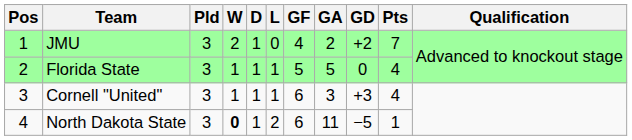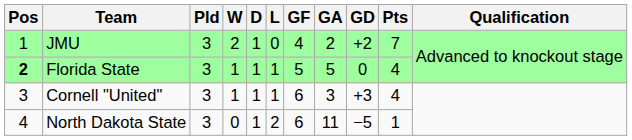(23, 69) normal -> (23, 69) bold
(235, 122) bold -> (235, 122) normal
